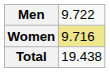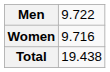(78, 36) khaki background -> (78, 36) no background
